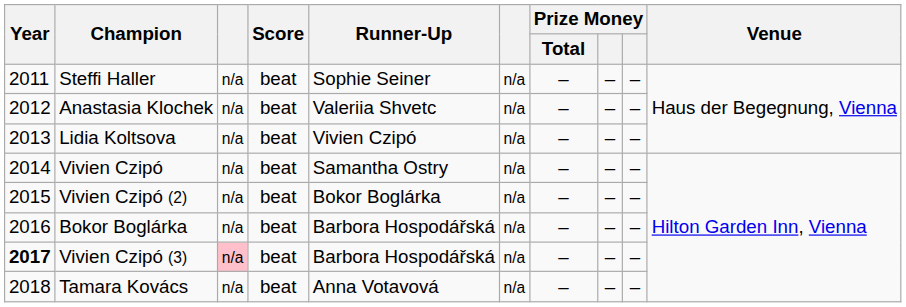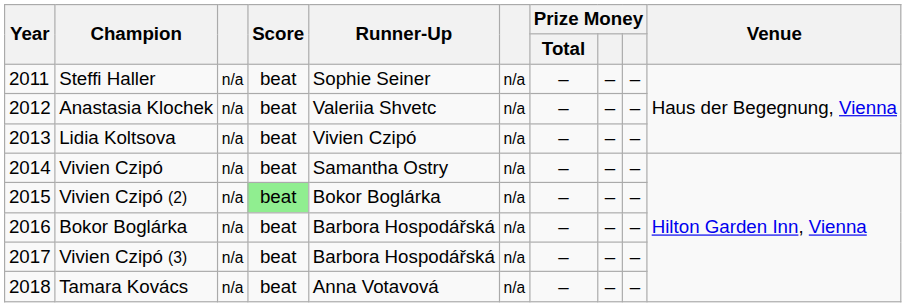(278, 197) no background -> (278, 197) lightgreen background
(30, 256) bold -> (30, 256) normal
(233, 258) pink background -> (233, 258) no background
